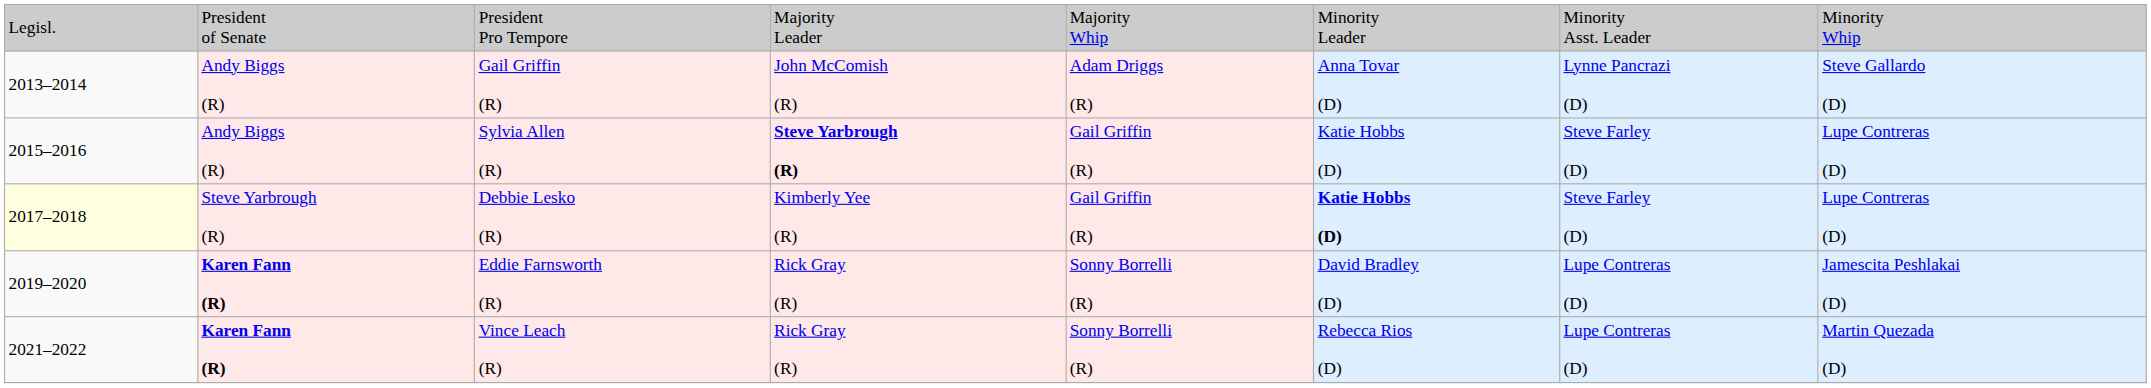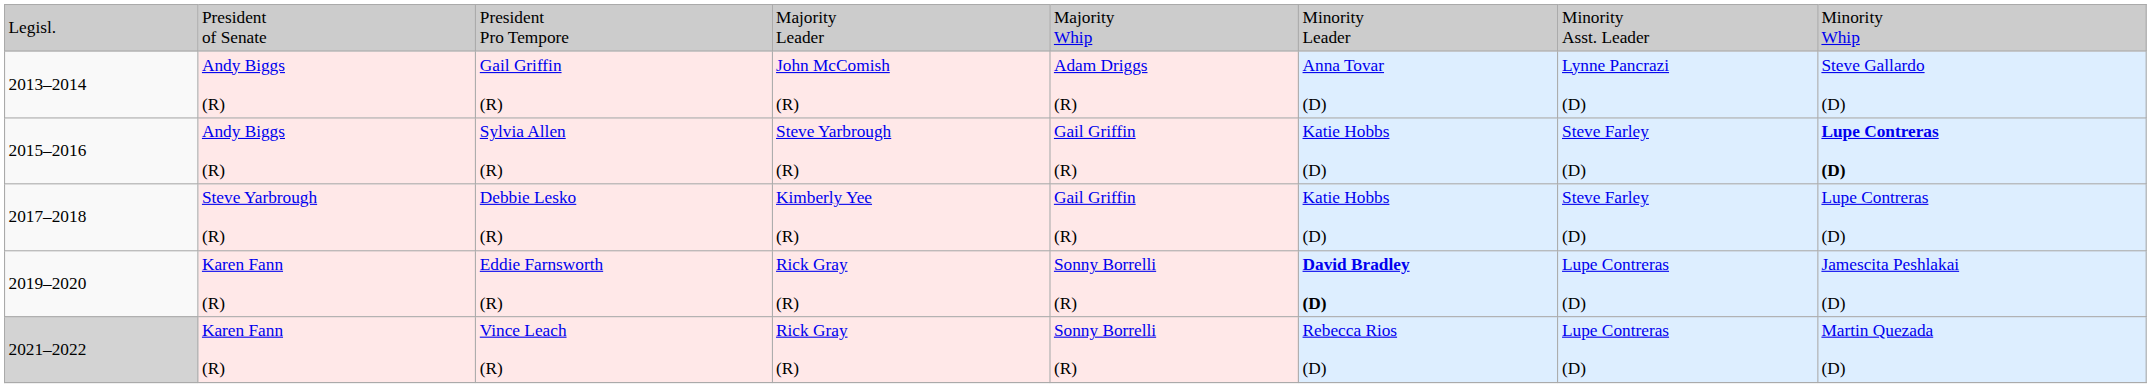(836, 150) bold -> (834, 150) normal
(1876, 150) normal -> (1880, 150) bold
(47, 217) lightyellow background -> (47, 217) no background
(1364, 217) bold -> (1346, 217) normal
(246, 283) bold -> (242, 283) normal
(1368, 283) normal -> (1356, 283) bold
(47, 349) no background -> (47, 349) lightgrey background
(246, 349) bold -> (242, 349) normal
